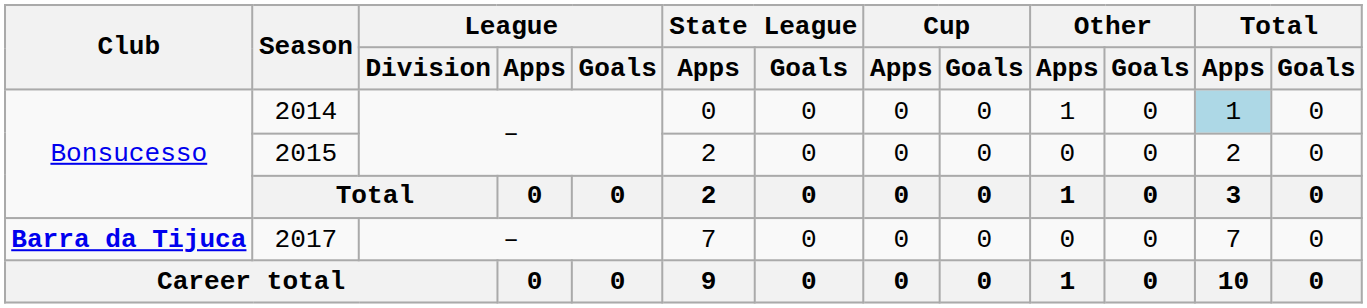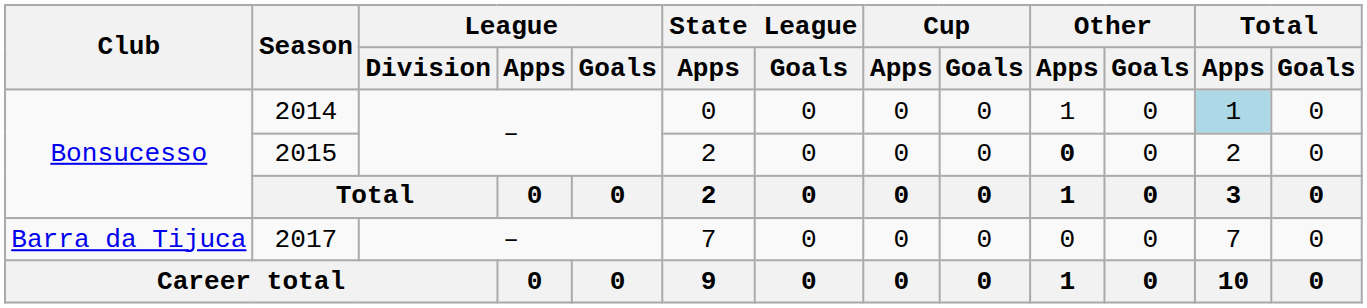(1067, 154) normal -> (1067, 154) bold
(129, 239) bold -> (129, 239) normal
